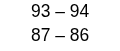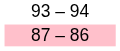(60, 35) no background -> (60, 35) pink background
